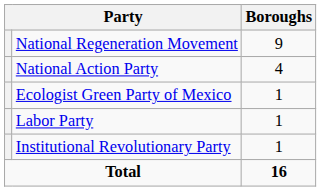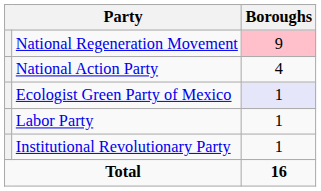(279, 43) no background -> (279, 43) pink background
(279, 95) no background -> (279, 95) lavender background
